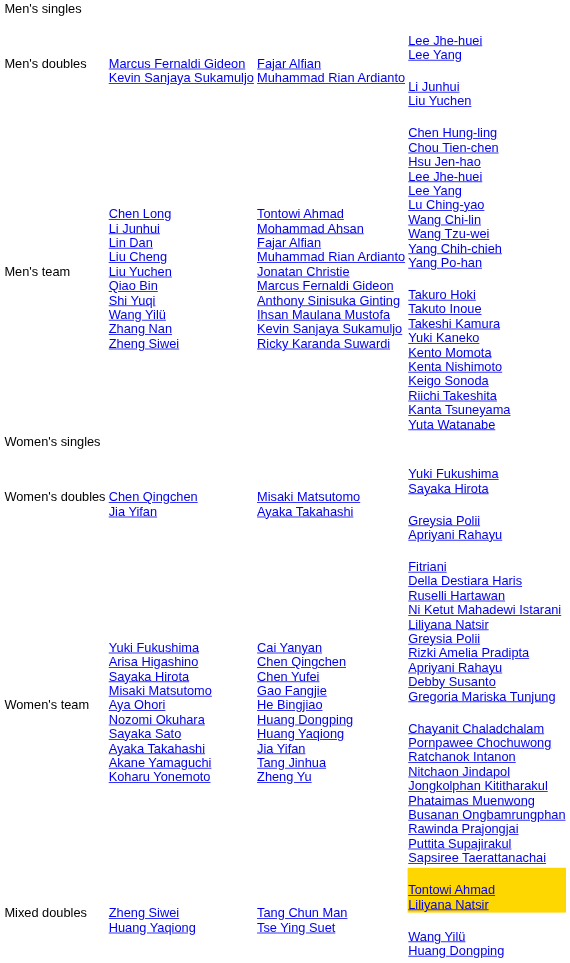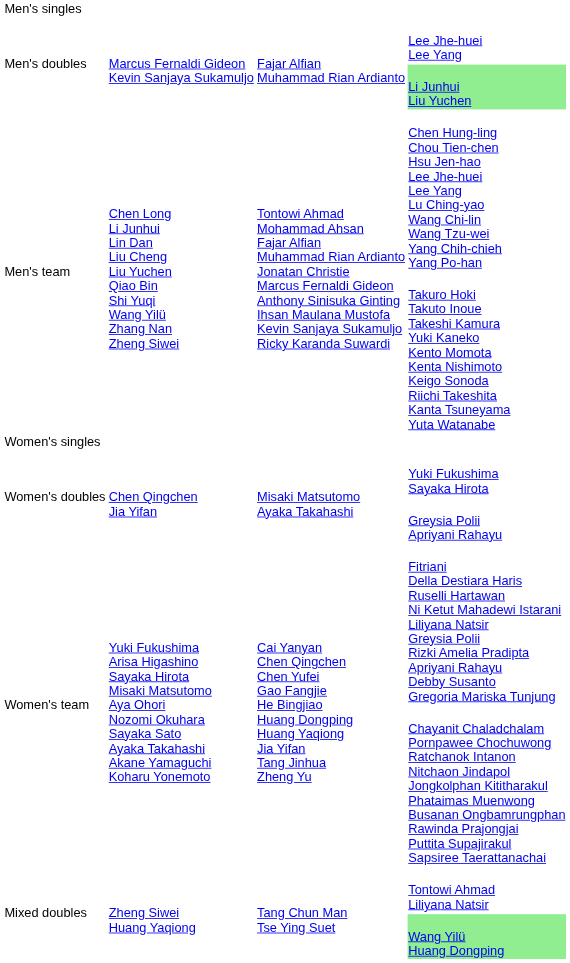(440, 94) no background -> (440, 94) lightgreen background
(452, 897) gold background -> (452, 897) no background
(456, 943) no background -> (456, 943) lightgreen background
